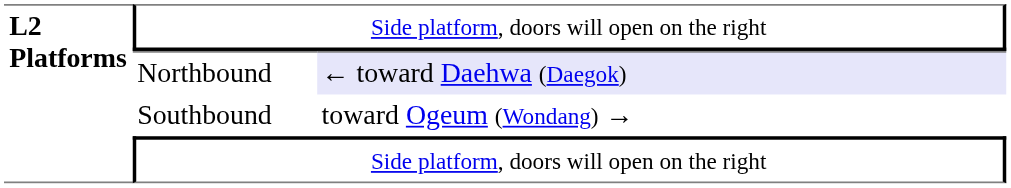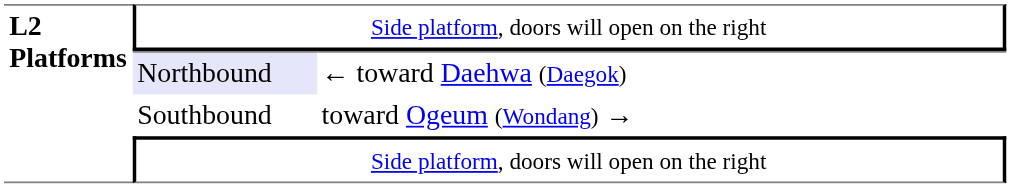(204, 73) no background -> (204, 73) lavender background
(474, 73) lavender background -> (474, 73) no background
